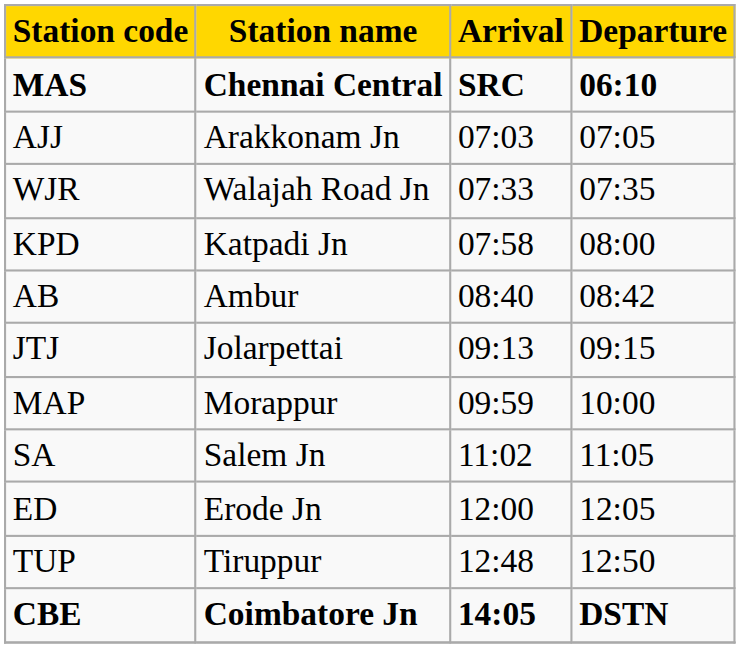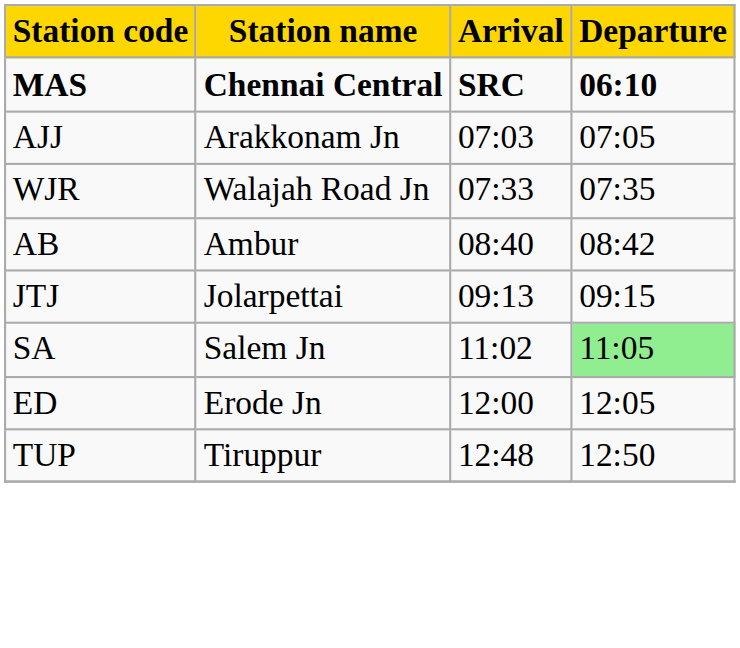- row: (46, 243)
- row: (49, 402)
(617, 455) no background -> (617, 349) lightgreen background
- row: (47, 614)
